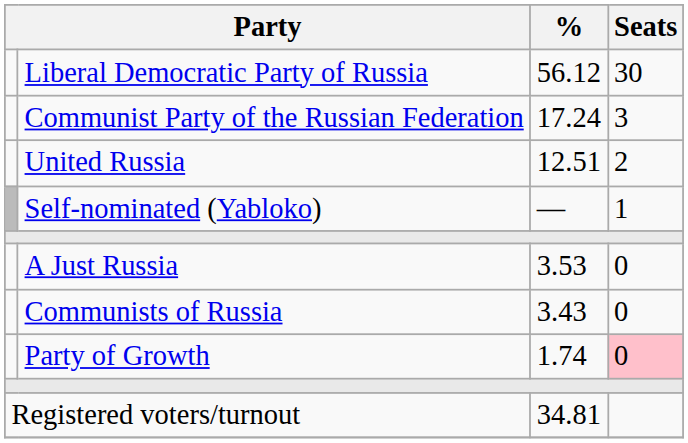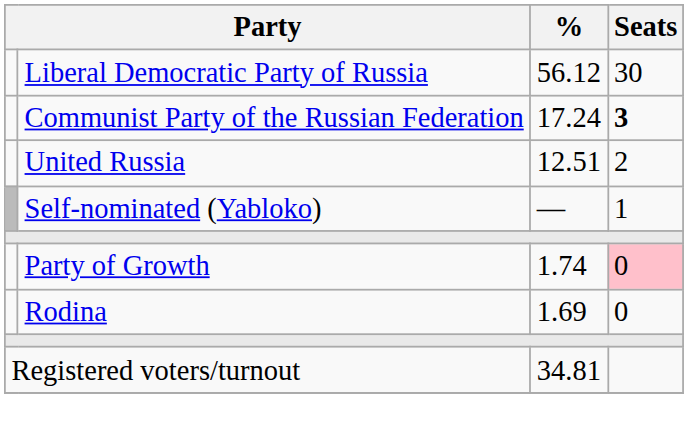(621, 117) normal -> (621, 117) bold
- row: (101, 266)
- row: (154, 311)
+ row: (66, 311)
